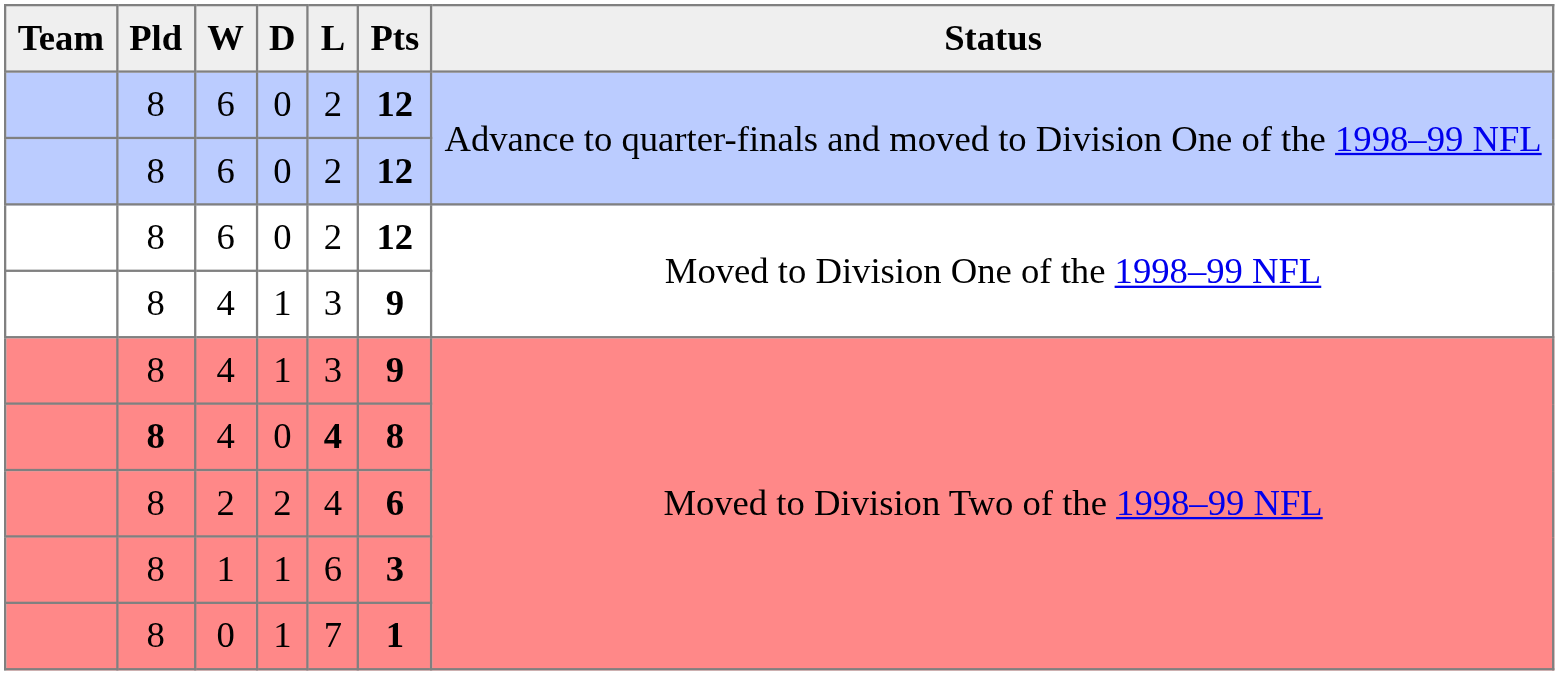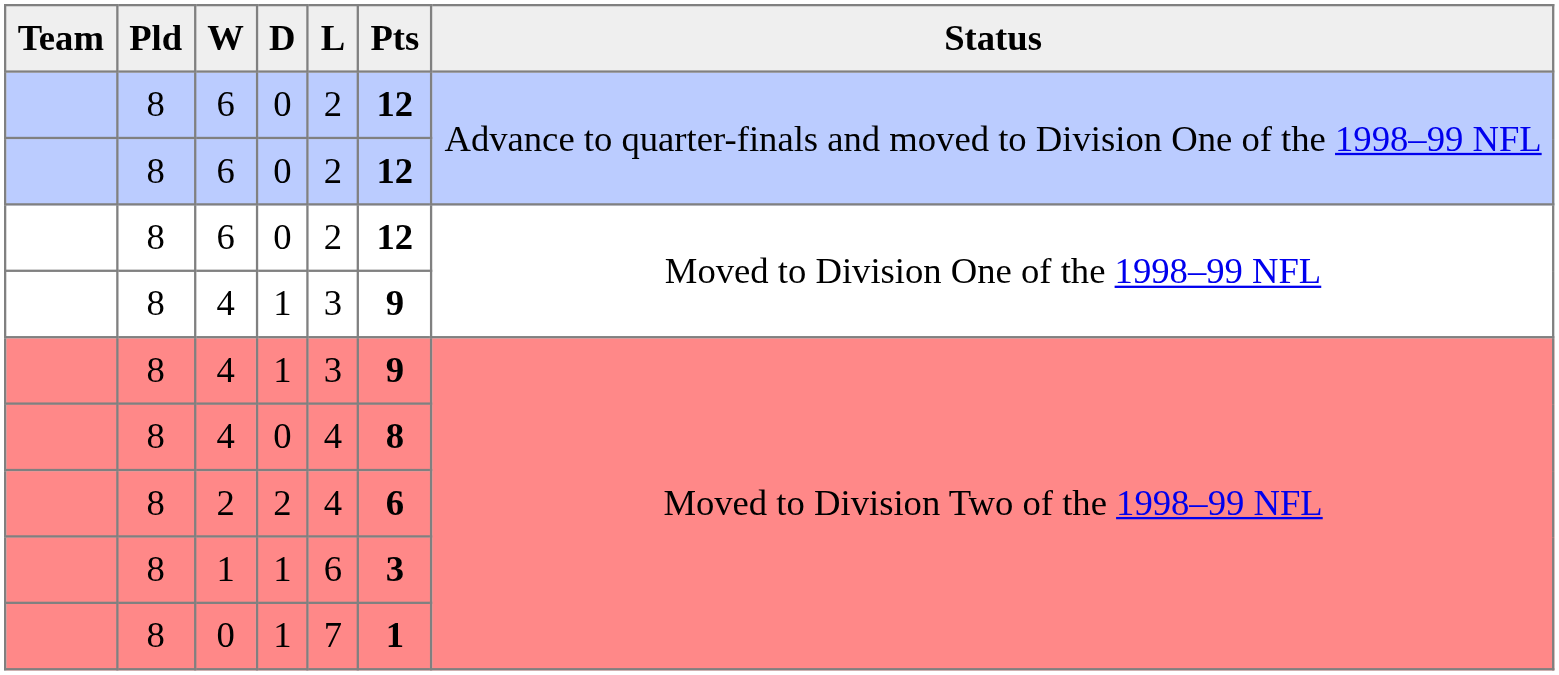(156, 436) bold -> (156, 436) normal
(333, 436) bold -> (333, 436) normal
